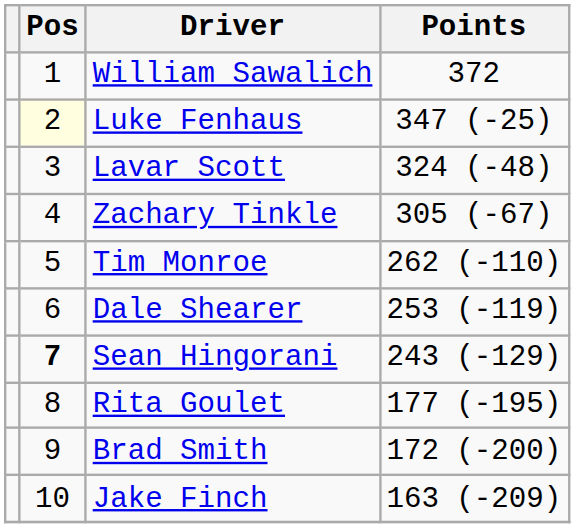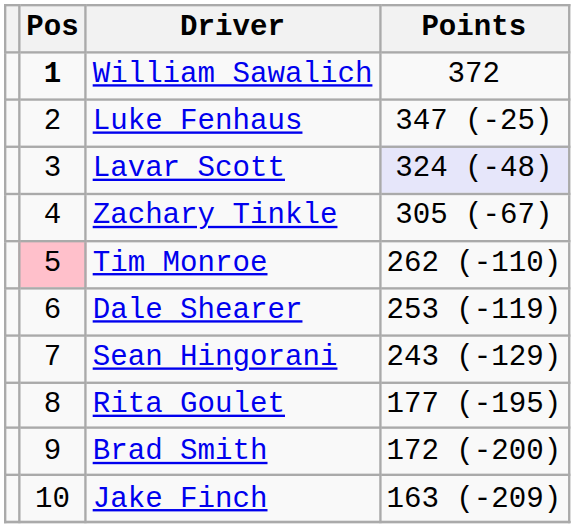(52, 76) normal -> (52, 76) bold
(52, 123) lightyellow background -> (52, 123) no background
(474, 170) no background -> (474, 170) lavender background
(52, 264) no background -> (52, 264) pink background
(52, 358) bold -> (52, 358) normal
